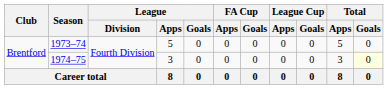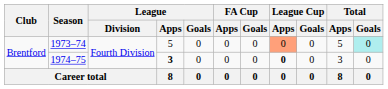(283, 44) no background -> (283, 44) lightsalmon background
(368, 44) no background -> (368, 44) paleturquoise background
(170, 60) normal -> (170, 60) bold
(283, 60) normal -> (283, 60) bold
(368, 60) lightyellow background -> (368, 60) no background
